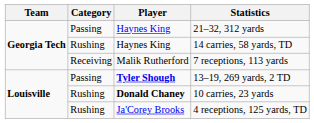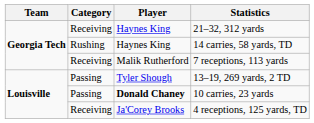(86, 29) Passing -> (91, 29) Receiving
(146, 77) bold -> (144, 77) normal
(87, 94) Rushing -> (86, 94) Passing
(87, 110) Rushing -> (91, 110) Receiving
